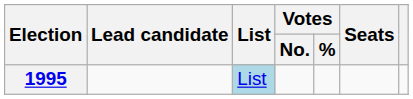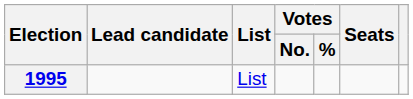(252, 79) lightblue background -> (252, 79) no background
